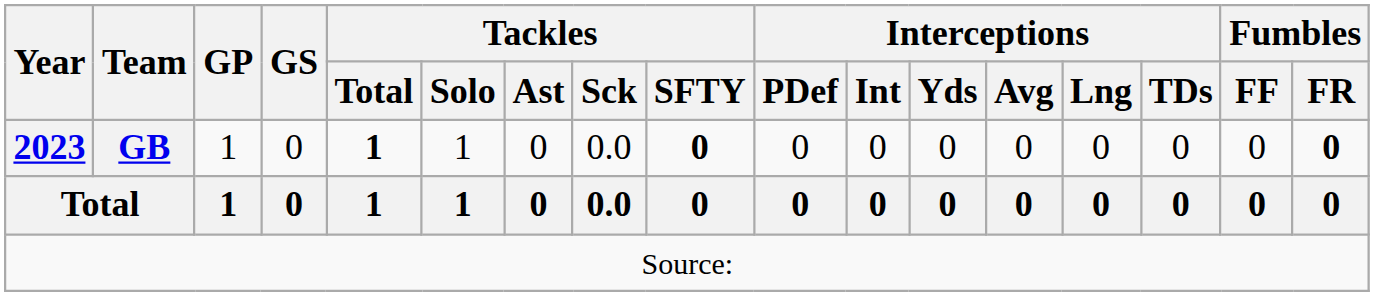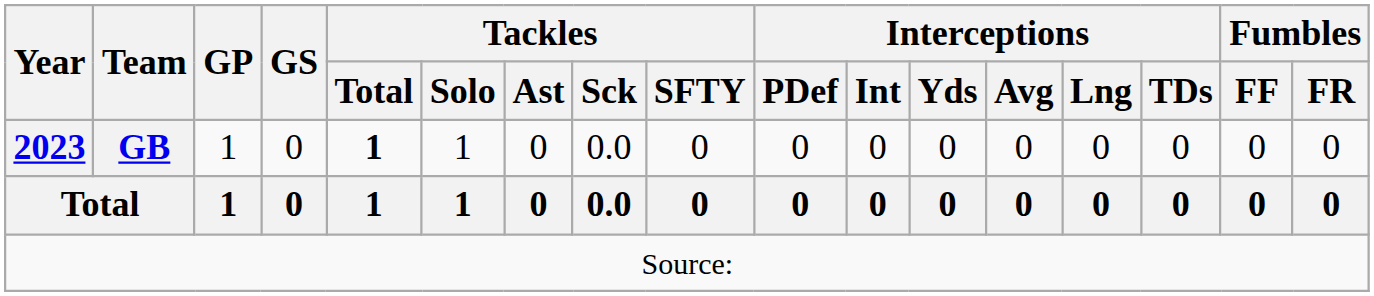(700, 147) bold -> (700, 147) normal
(1331, 147) bold -> (1331, 147) normal
